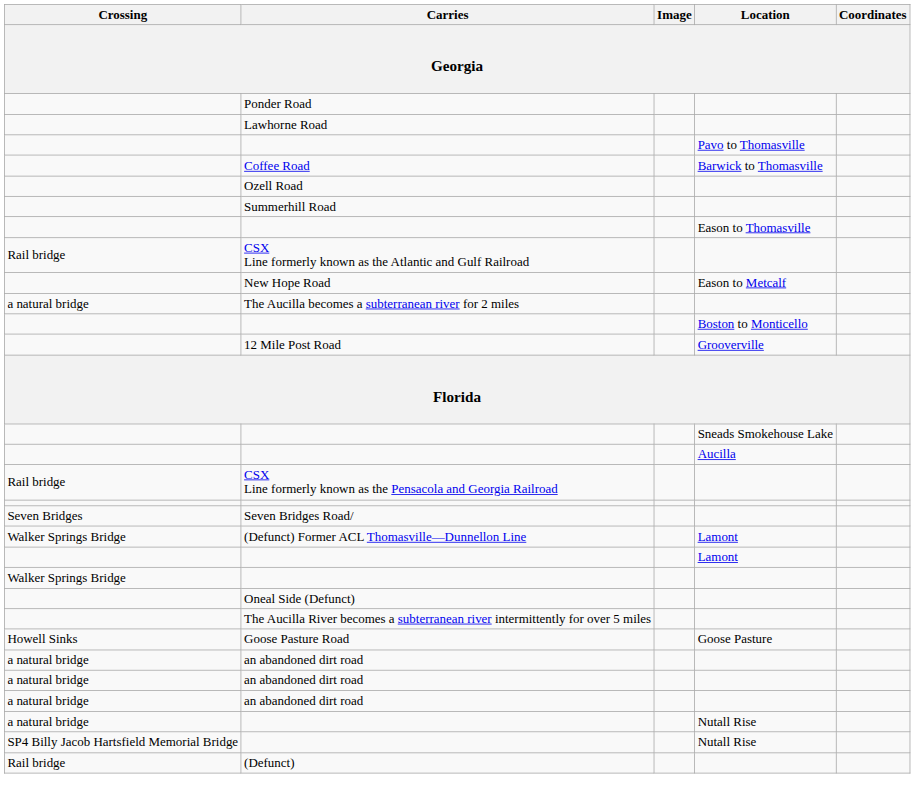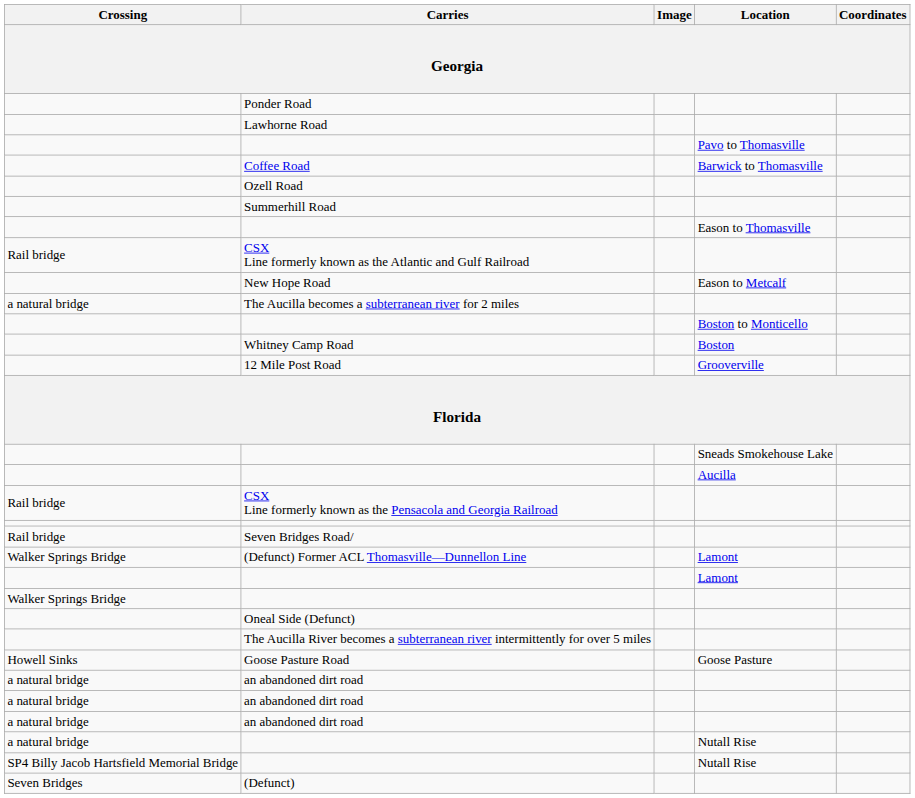+ row: (299, 344)
(45, 516) Seven Bridges -> (36, 536) Rail bridge
(36, 762) Rail bridge -> (45, 783) Seven Bridges
